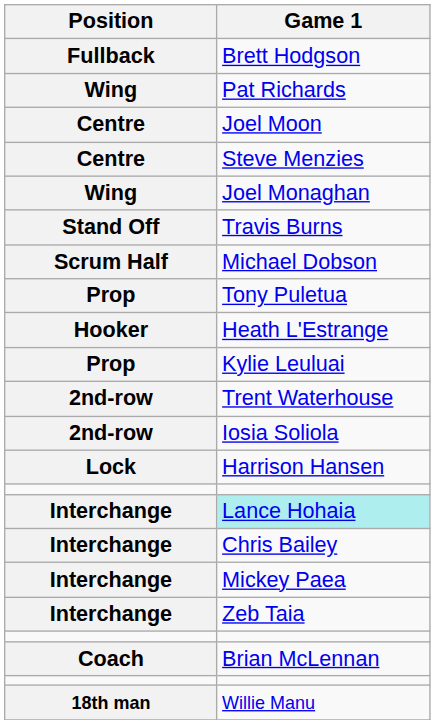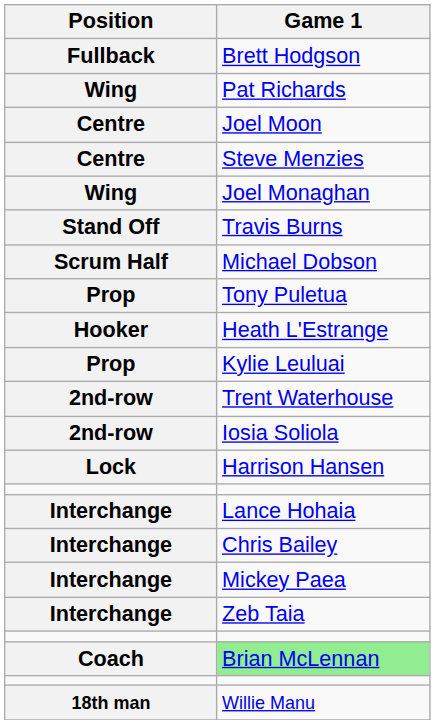(289, 511) paleturquoise background -> (289, 511) no background
(301, 658) no background -> (301, 658) lightgreen background
